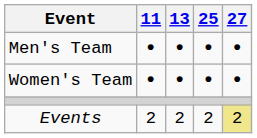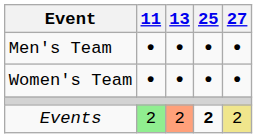(151, 119) no background -> (151, 119) lightgreen background
(180, 119) no background -> (180, 119) lightsalmon background
(208, 119) normal -> (208, 119) bold
